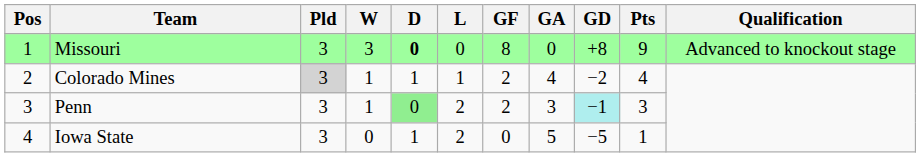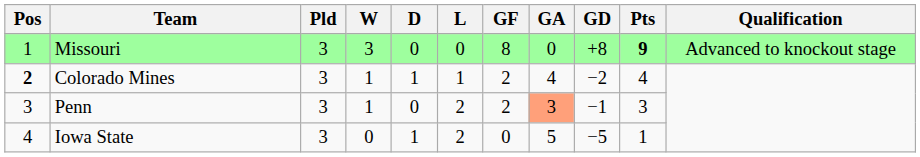(414, 48) bold -> (414, 48) normal
(643, 48) normal -> (643, 48) bold
(28, 78) normal -> (28, 78) bold
(323, 78) lightgrey background -> (323, 78) no background
(414, 107) lightgreen background -> (414, 107) no background
(551, 107) no background -> (551, 107) lightsalmon background
(597, 107) paleturquoise background -> (597, 107) no background
